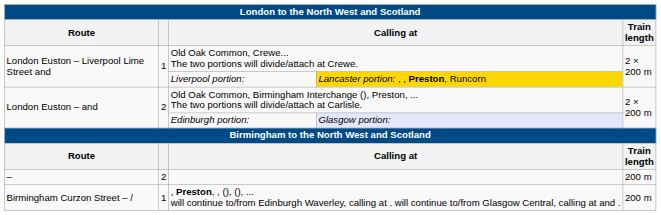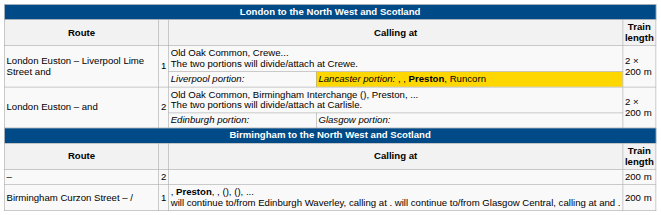(354, 120) lavender background -> (354, 120) no background
